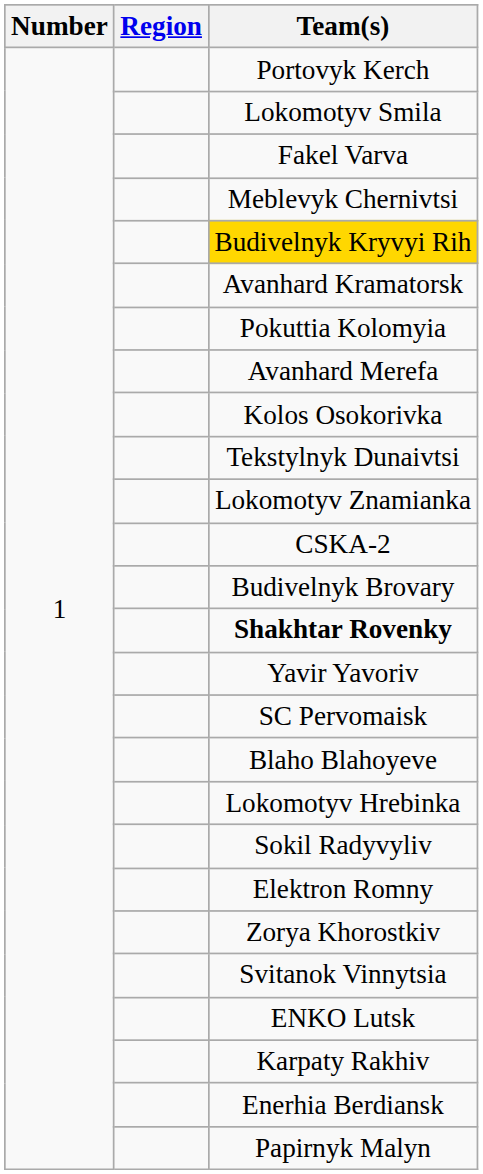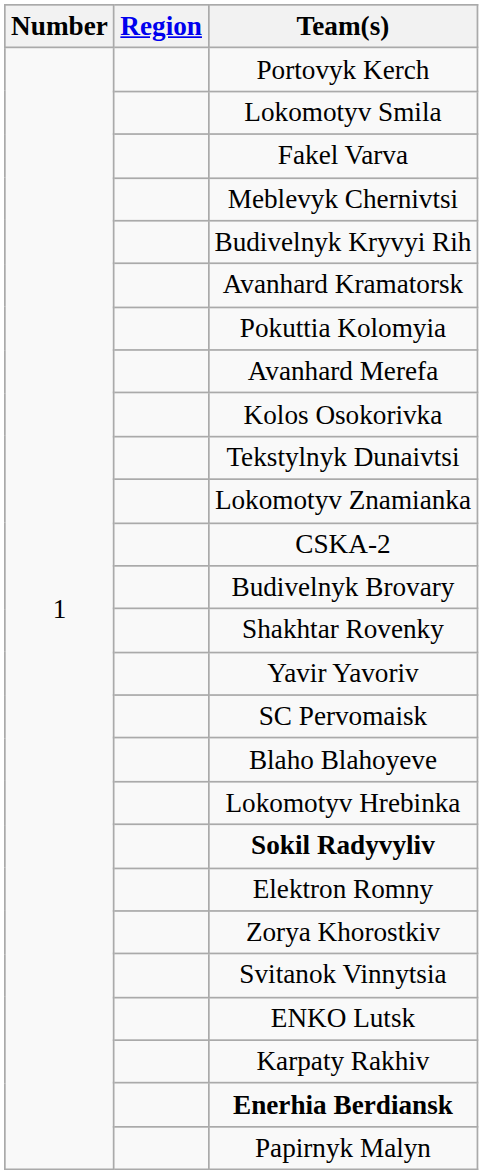(343, 241) gold background -> (343, 241) no background
(343, 629) bold -> (343, 629) normal
(343, 845) normal -> (343, 845) bold
(343, 1104) normal -> (343, 1104) bold
